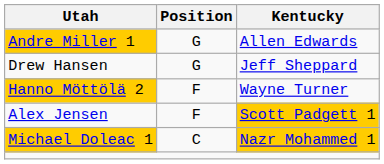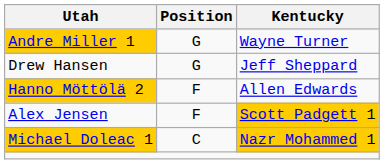(299, 41) Allen Edwards -> (294, 41) Wayne Turner
(294, 91) Wayne Turner -> (299, 91) Allen Edwards
